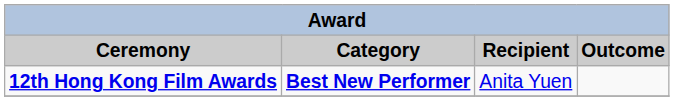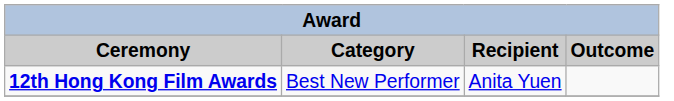(378, 81) bold -> (373, 81) normal
